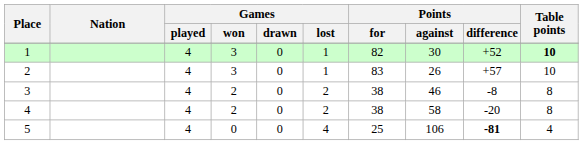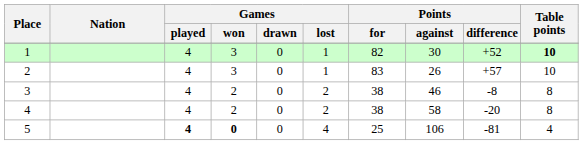(188, 129) normal -> (188, 129) bold
(234, 129) normal -> (234, 129) bold
(492, 129) bold -> (492, 129) normal
